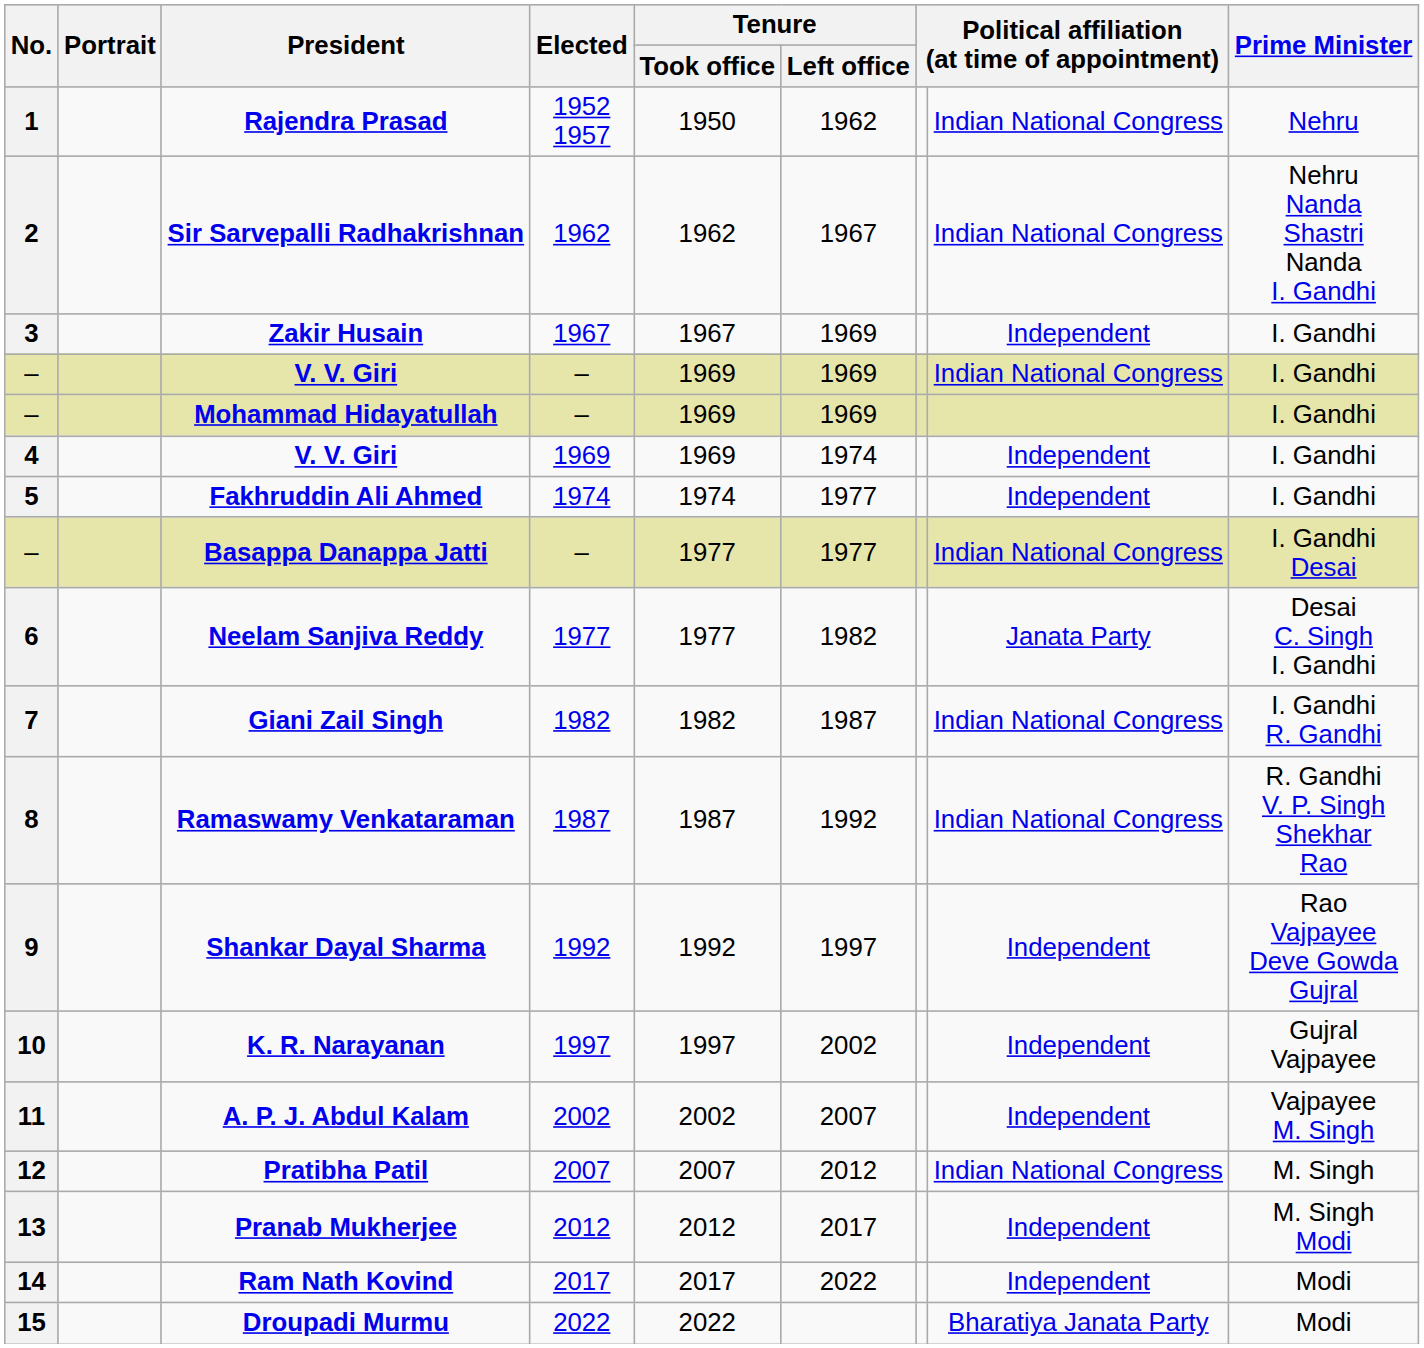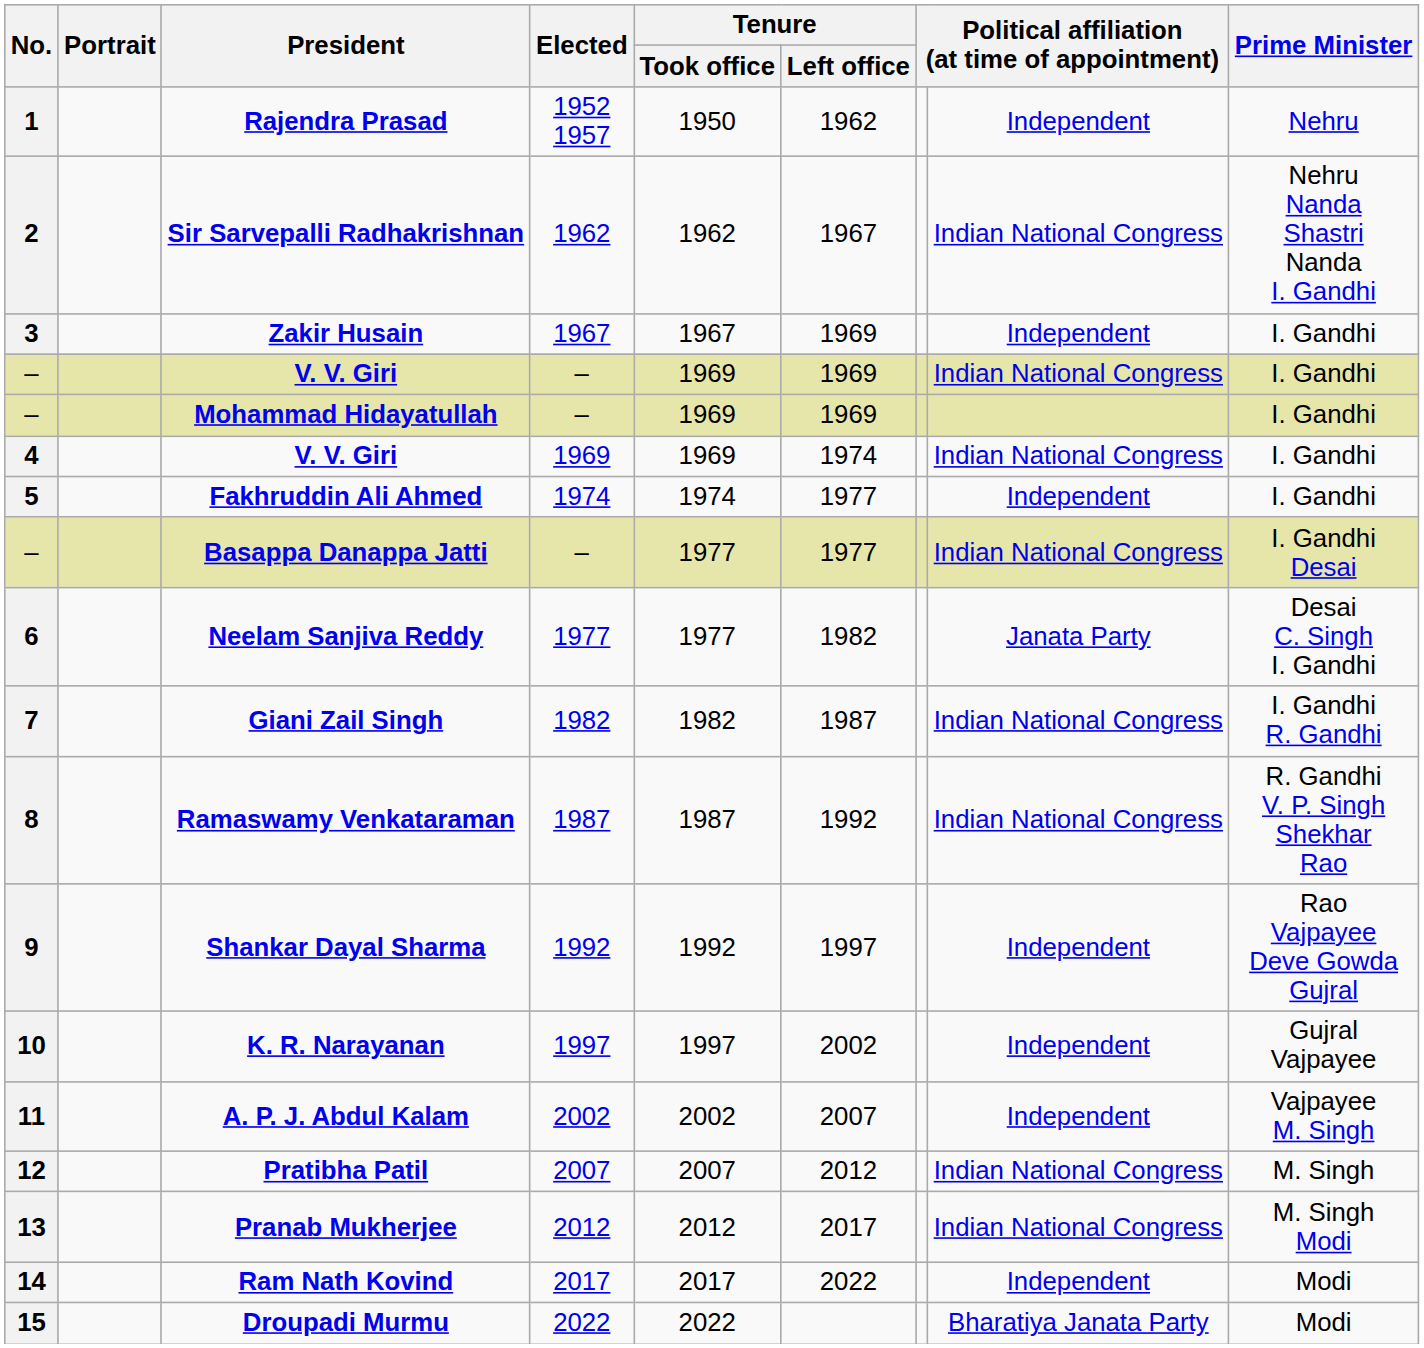(1078, 121) Indian National Congress -> (1078, 121) Independent
(1078, 455) Independent -> (1078, 455) Indian National Congress
(1078, 1226) Independent -> (1078, 1226) Indian National Congress
